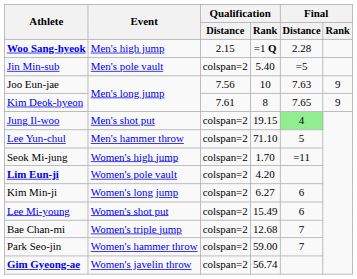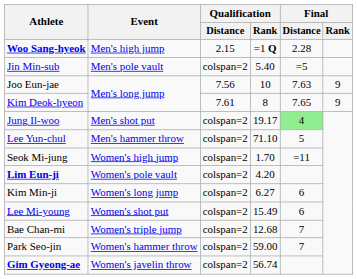(265, 121) 19.15 -> (265, 121) 19.17
